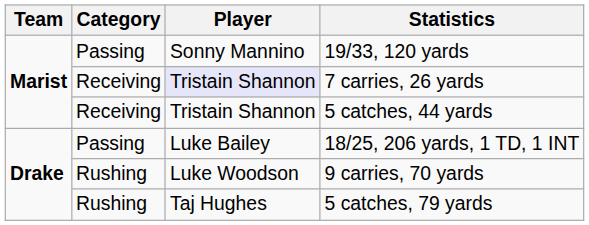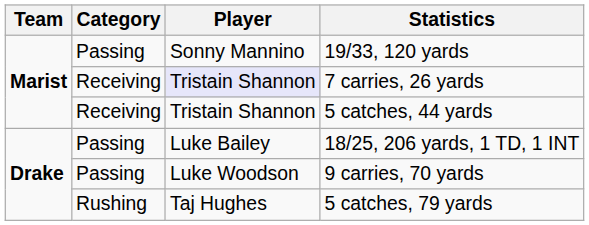(112, 173) Rushing -> (110, 173) Passing
